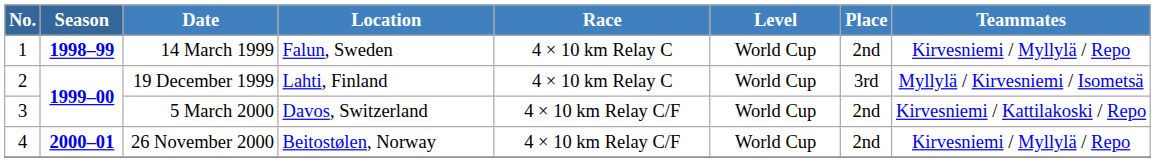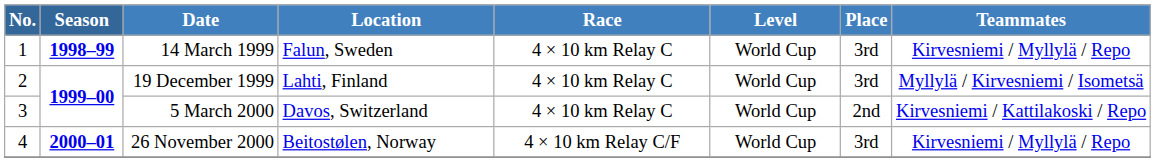(866, 50) 2nd -> (866, 50) 3rd
(602, 111) 4 × 10 km Relay C/F -> (602, 111) 4 × 10 km Relay C
(866, 142) 2nd -> (866, 142) 3rd
